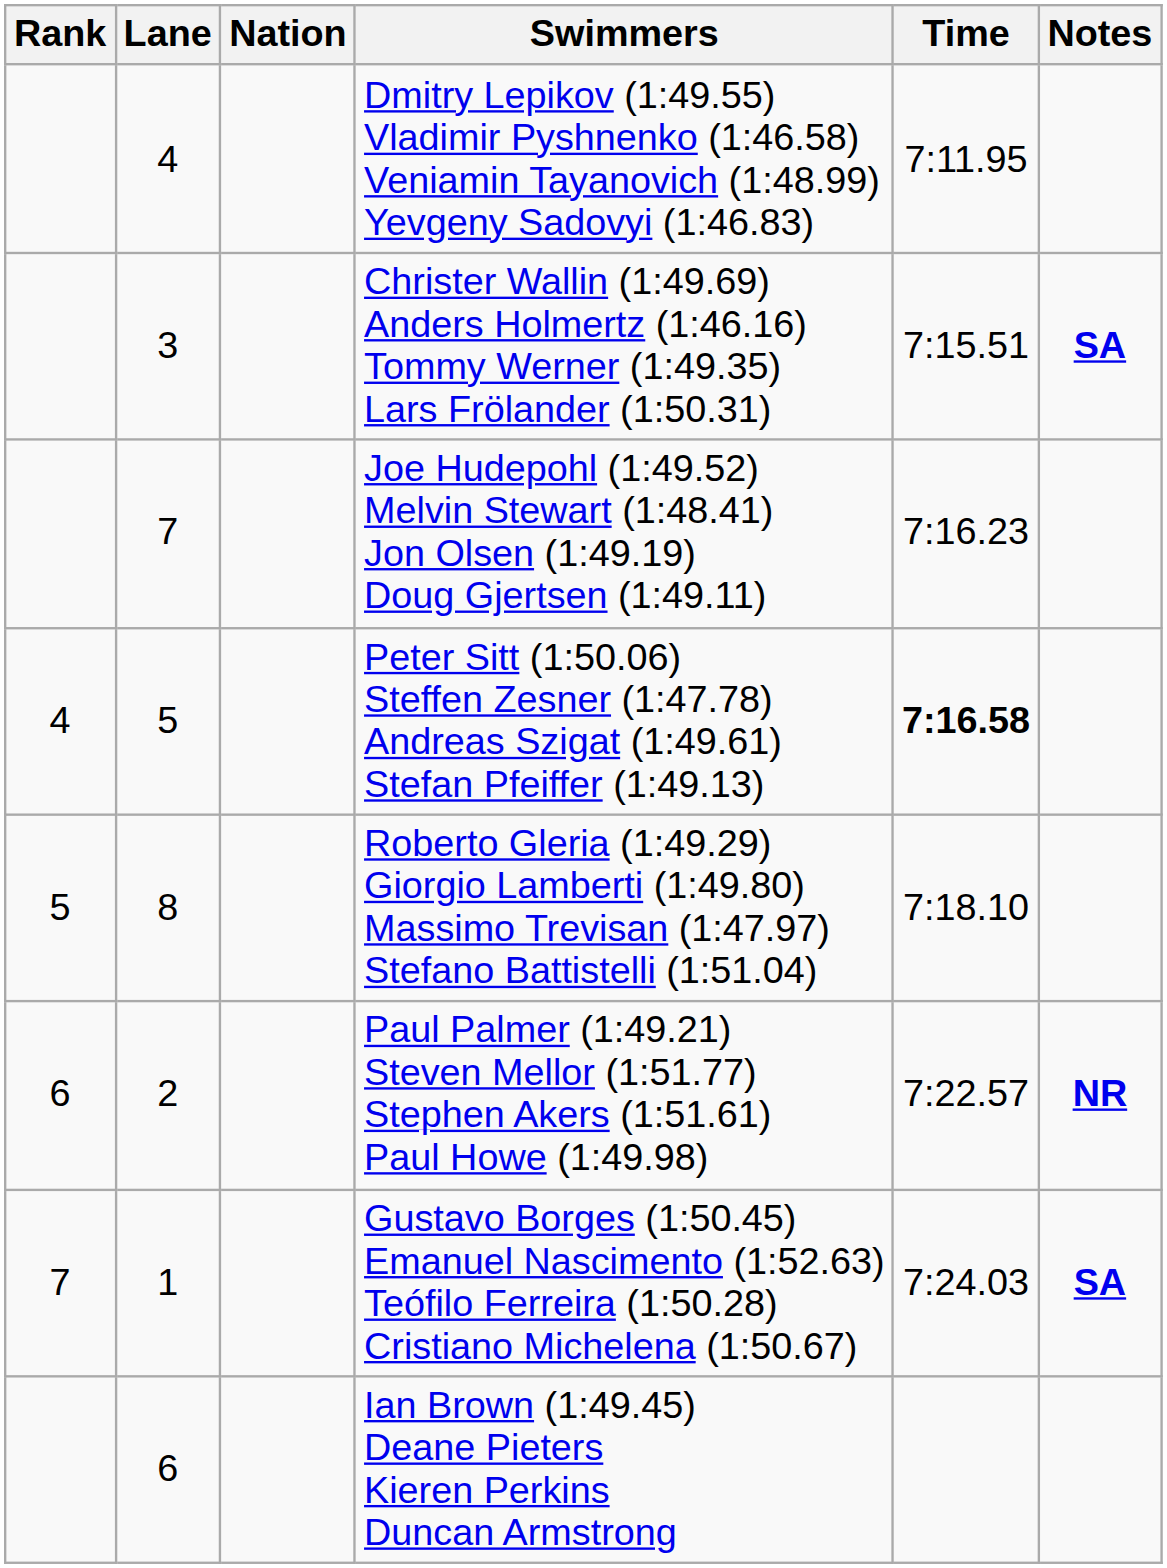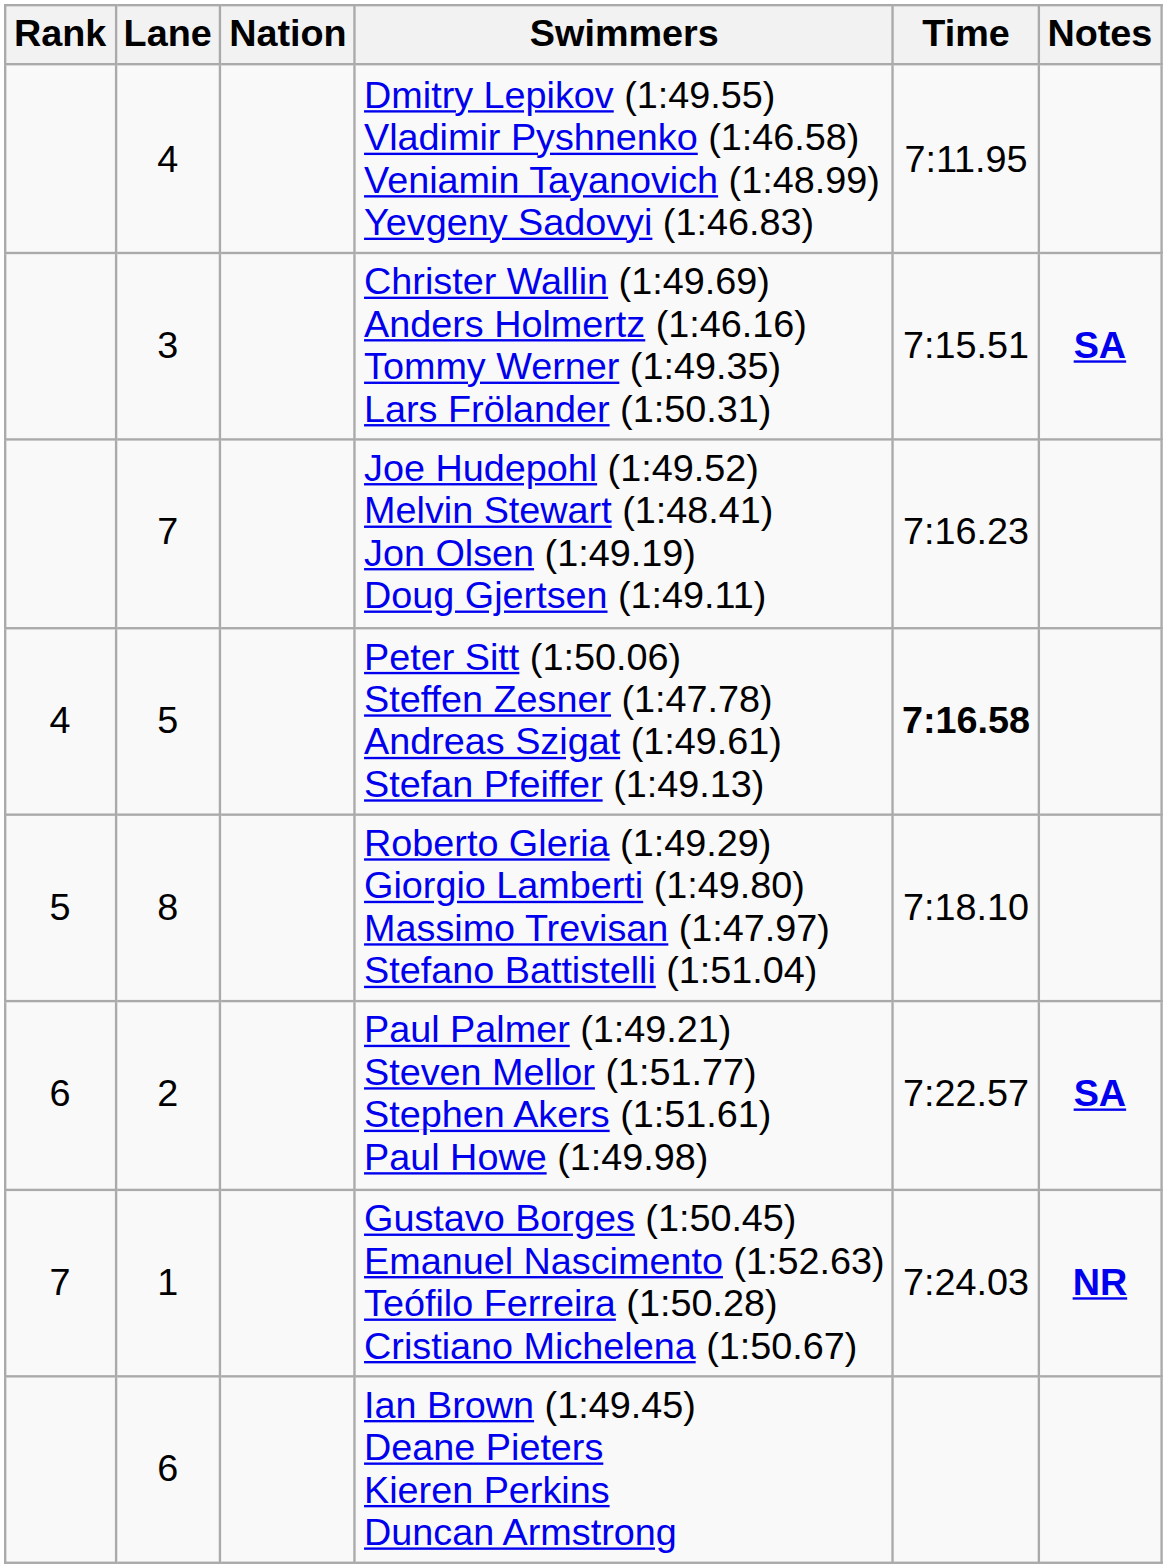(1100, 1094) NR -> (1100, 1094) SA
(1100, 1281) SA -> (1100, 1281) NR
